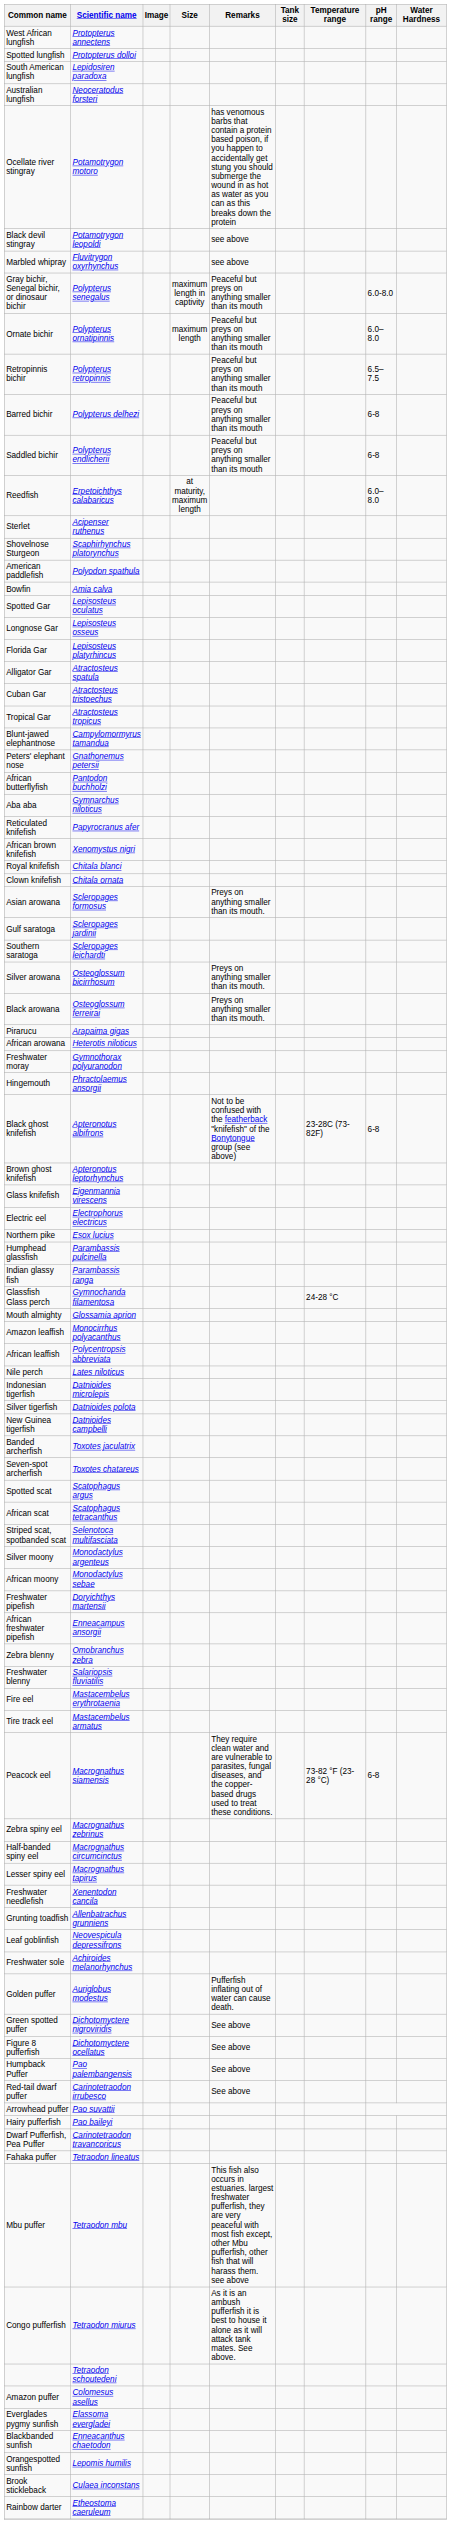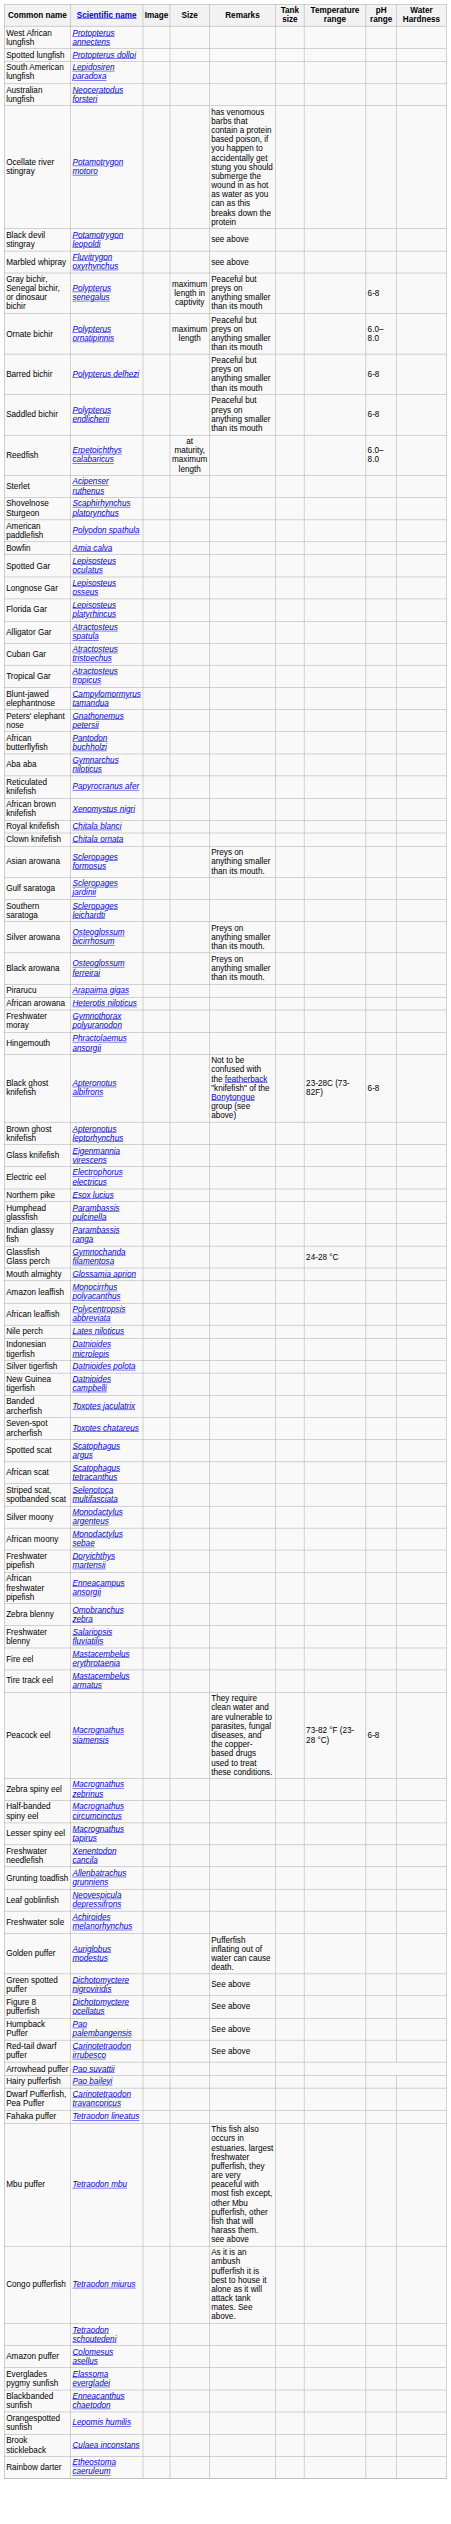(380, 293) 6.0-8.0 -> (374, 293) 6-8
- row: (27, 374)
